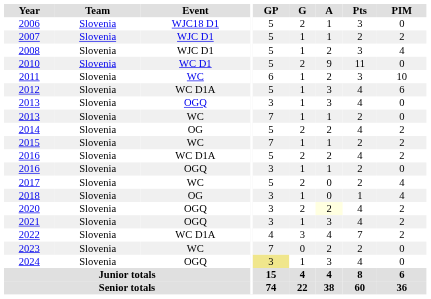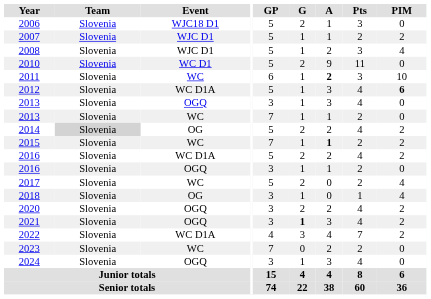(329, 76) normal -> (329, 76) bold
(402, 89) normal -> (402, 89) bold
(98, 129) no background -> (98, 129) lightgrey background
(329, 142) normal -> (329, 142) bold
(329, 208) lightyellow background -> (329, 208) no background
(302, 221) normal -> (302, 221) bold
(271, 261) khaki background -> (271, 261) no background
